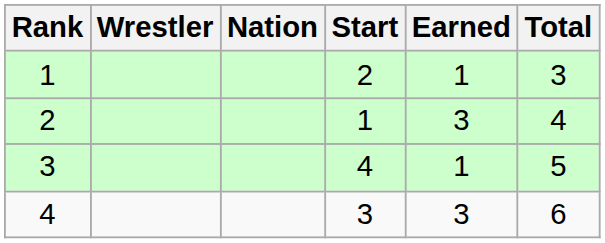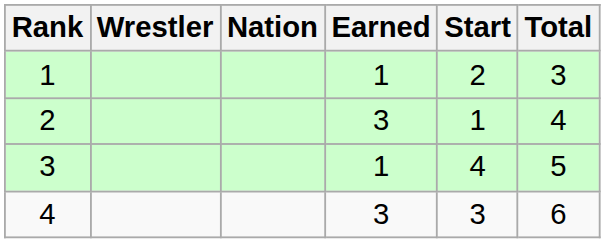columns swapped: (365, 27) <-> (461, 27)
